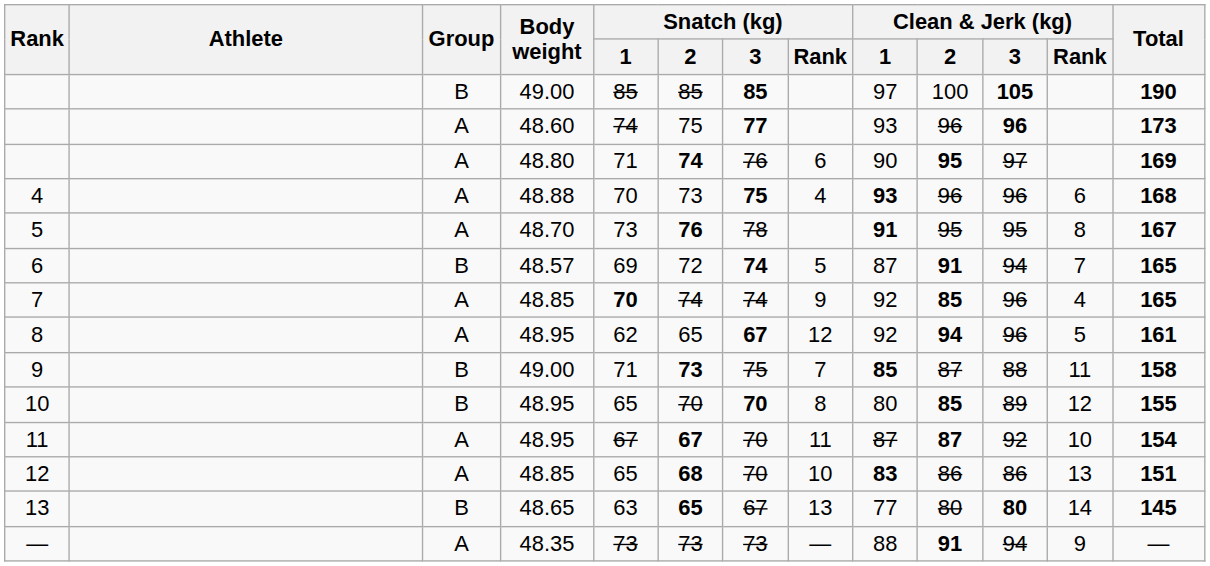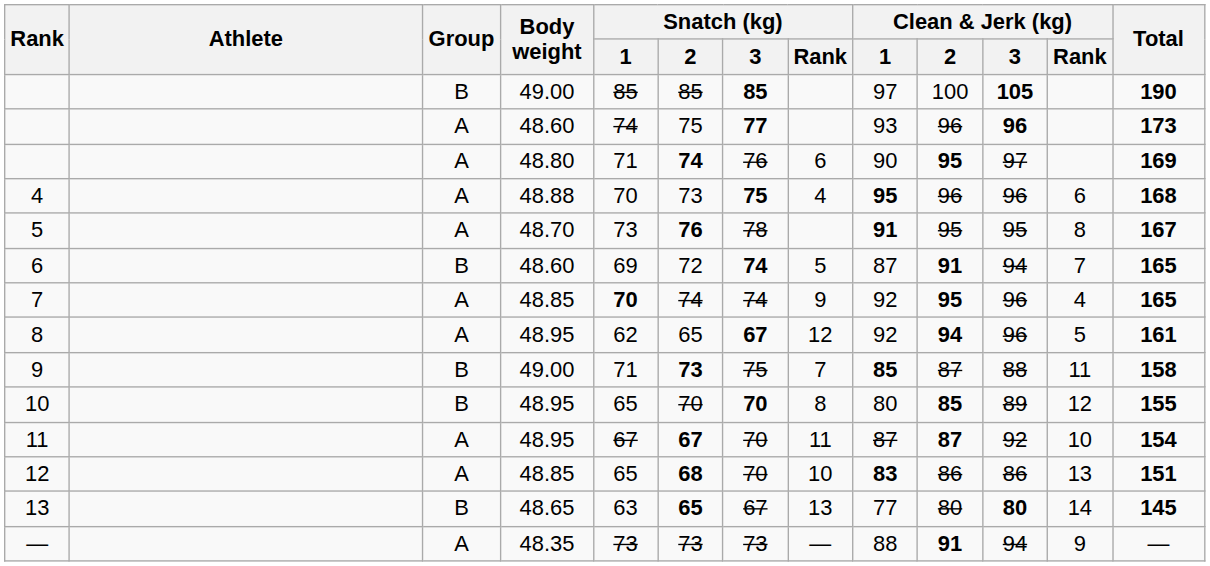(885, 195) 93 -> (885, 195) 95
(547, 265) 48.57 -> (547, 265) 48.60
(950, 299) 85 -> (950, 299) 95
